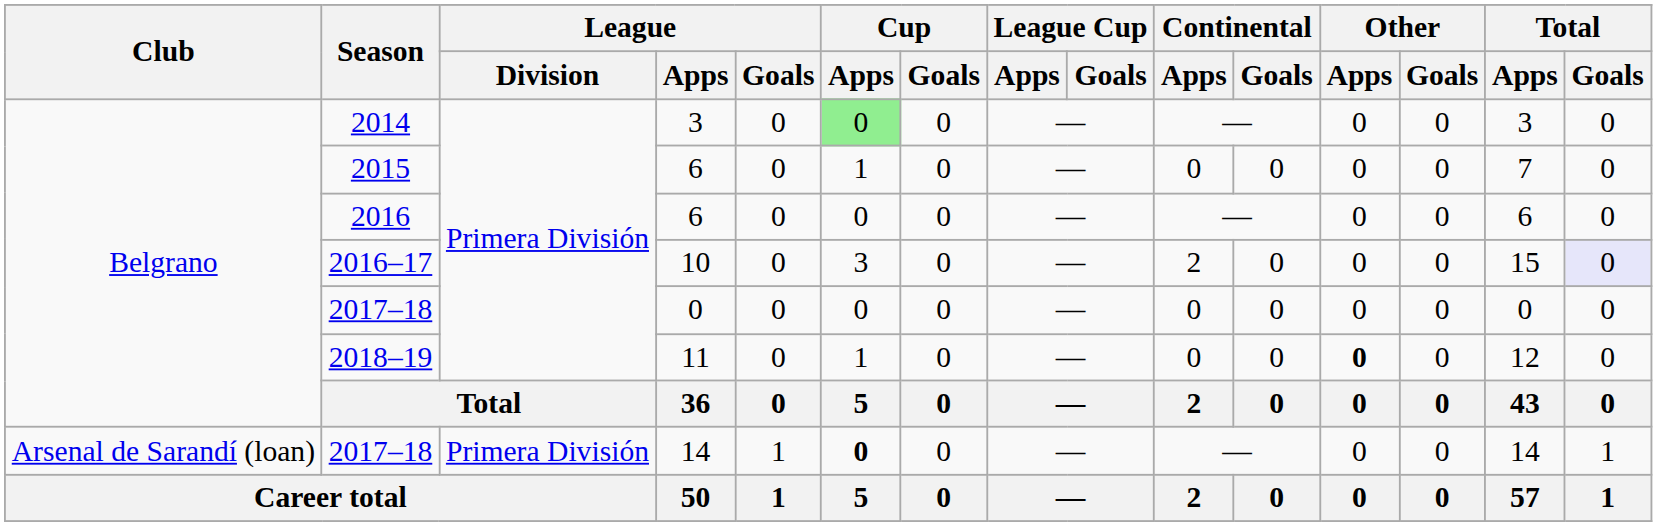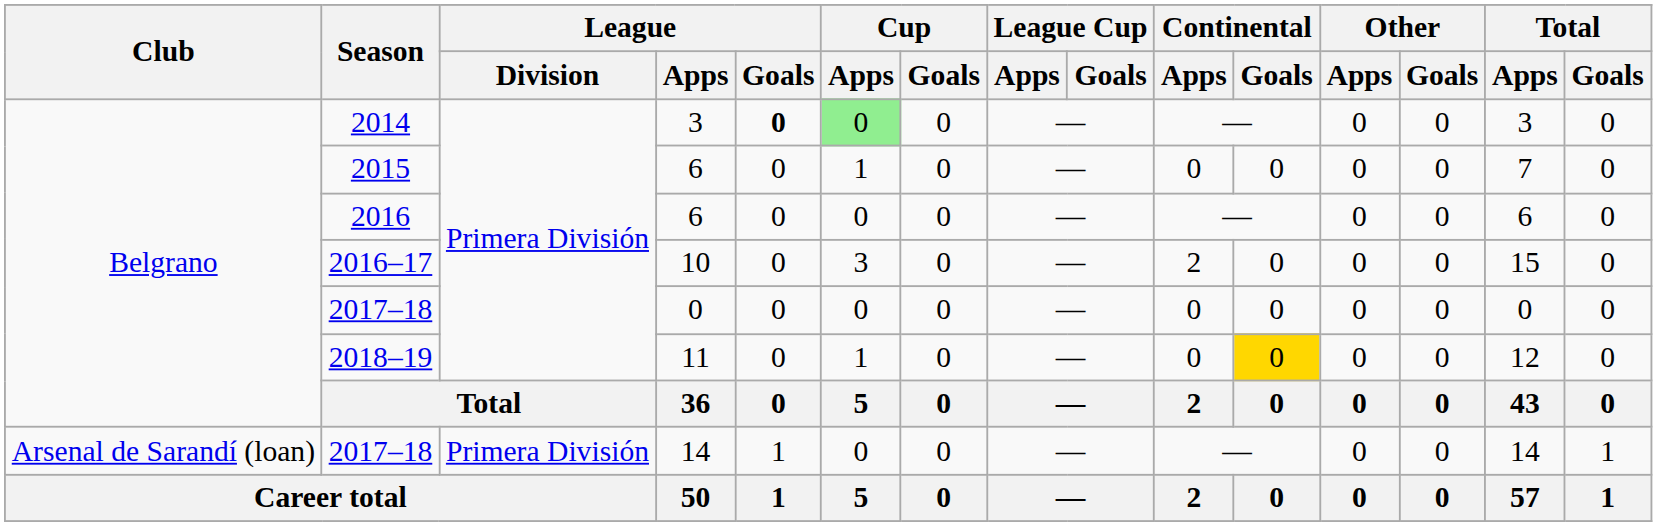(778, 121) normal -> (778, 121) bold
(1608, 262) lavender background -> (1608, 262) no background
(1277, 356) no background -> (1277, 356) gold background
(1359, 356) bold -> (1359, 356) normal
(861, 450) bold -> (861, 450) normal
